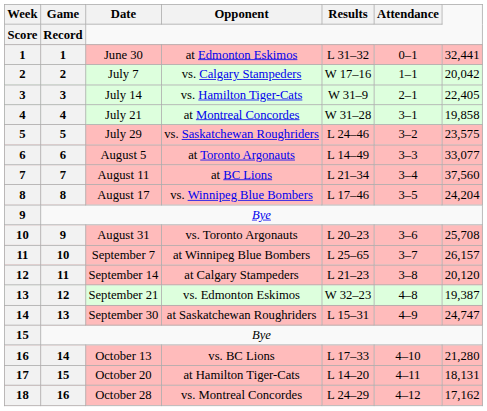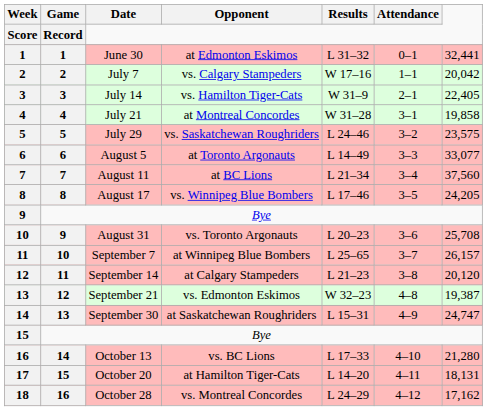(462, 194) 24,204 -> (462, 194) 24,205
